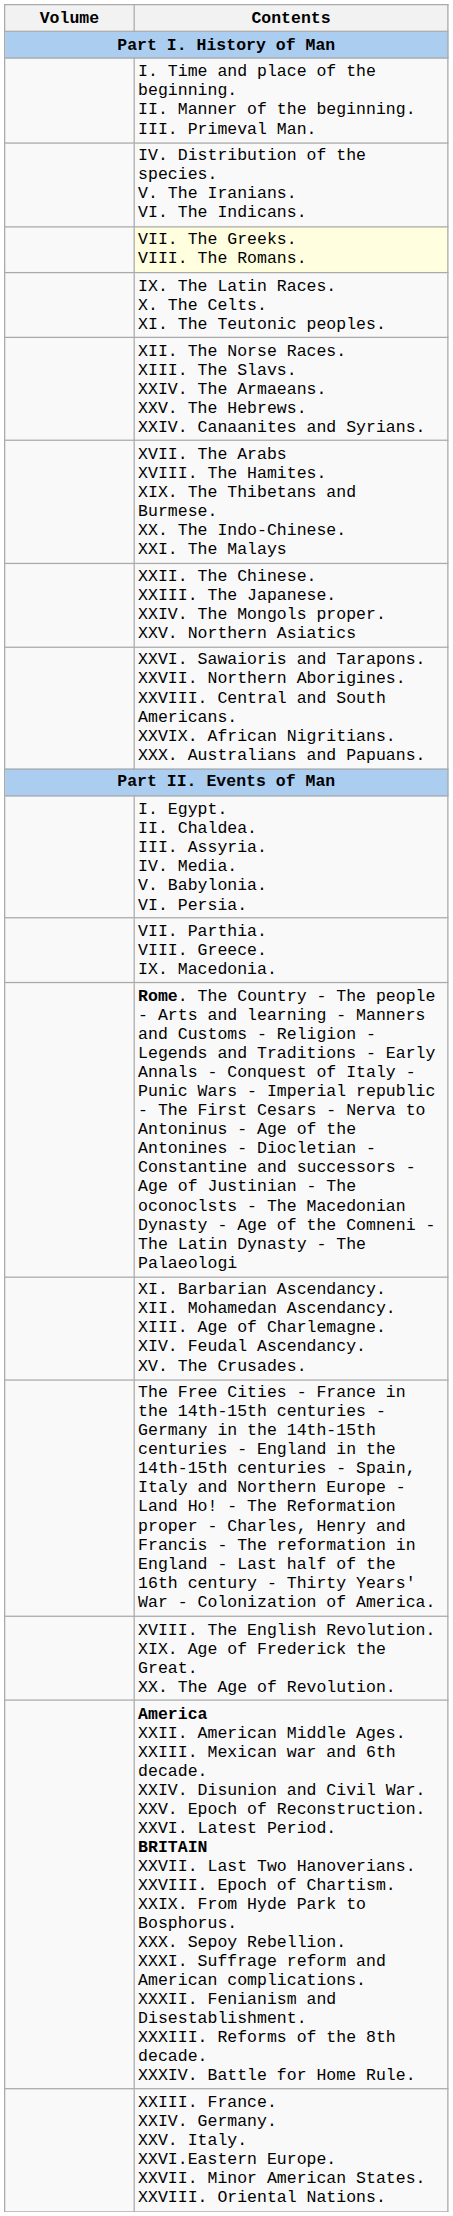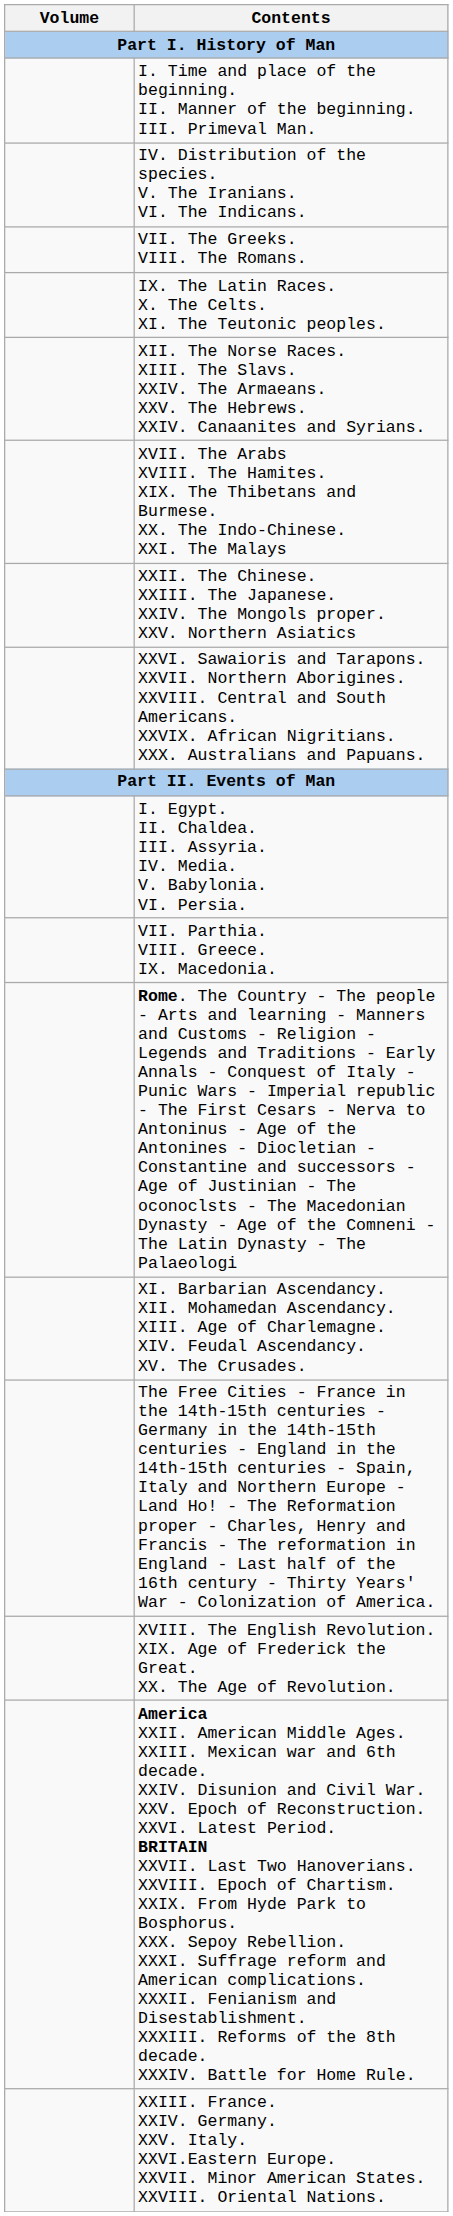(222, 250) lightyellow background -> (222, 250) no background
